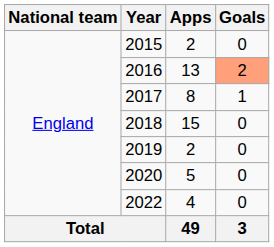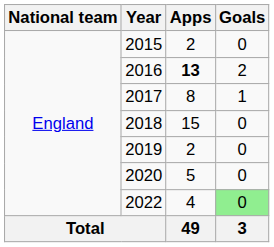(191, 70) normal -> (191, 70) bold
(242, 70) lightsalmon background -> (242, 70) no background
(242, 202) no background -> (242, 202) lightgreen background
